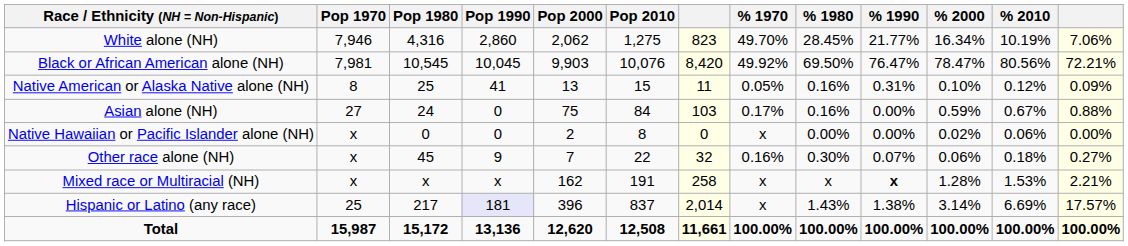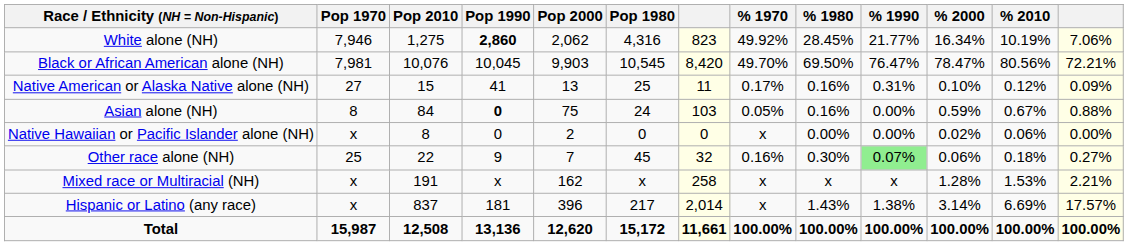columns swapped: (426, 16) <-> (642, 16)
(498, 39) normal -> (498, 39) bold
(763, 39) 49.70% -> (763, 39) 49.92%
(763, 63) 49.92% -> (763, 63) 49.70%
(353, 87) 8 -> (353, 87) 27
(763, 87) 0.05% -> (763, 87) 0.17%
(353, 110) 27 -> (353, 110) 8
(498, 110) normal -> (498, 110) bold
(763, 110) 0.17% -> (763, 110) 0.05%
(353, 157) x -> (353, 157) 25
(894, 157) no background -> (894, 157) lightgreen background
(894, 181) bold -> (894, 181) normal
(353, 205) 25 -> (353, 205) x
(498, 205) lavender background -> (498, 205) no background
